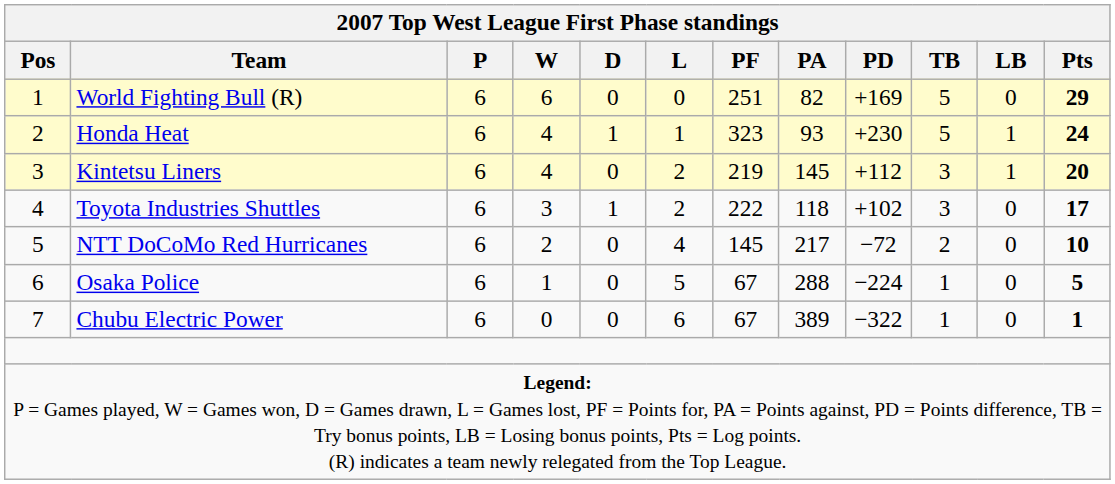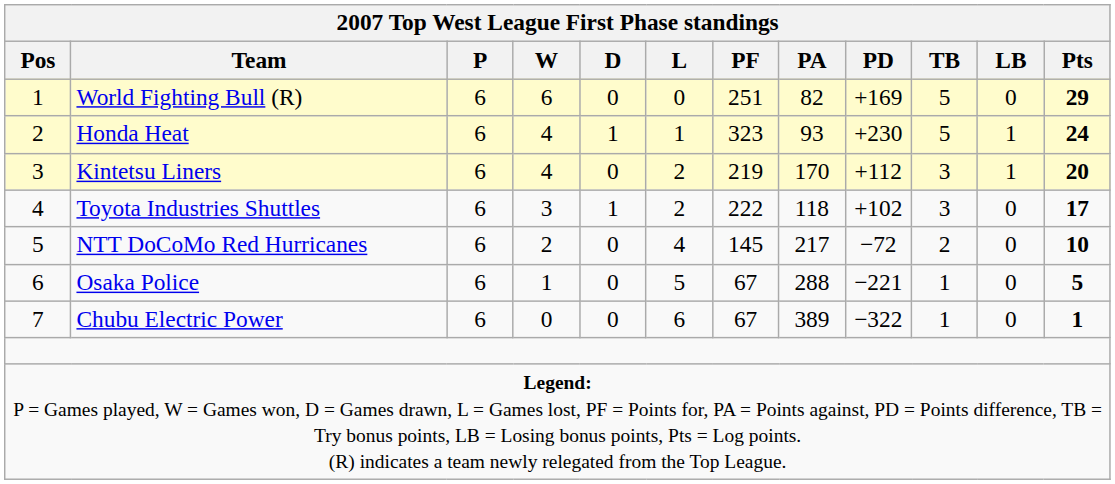(812, 171) 145 -> (812, 171) 170
(878, 282) −224 -> (878, 282) −221
